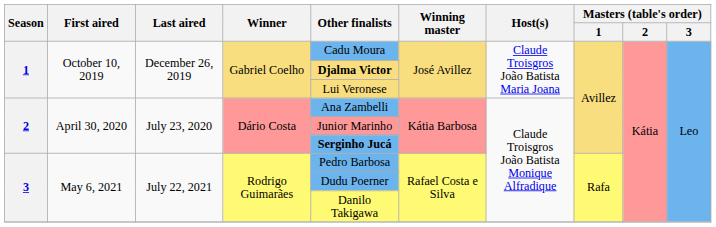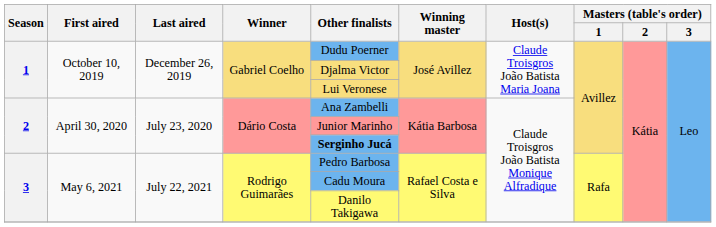(355, 51) Cadu Moura -> (355, 51) Dudu Poerner
(355, 70) bold -> (355, 70) normal
(355, 181) Dudu Poerner -> (355, 181) Cadu Moura
